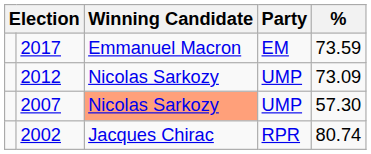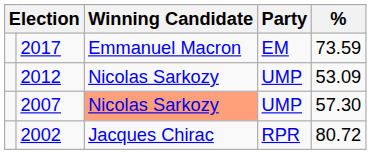(338, 76) 73.09 -> (338, 76) 53.09
(338, 134) 80.74 -> (338, 134) 80.72
